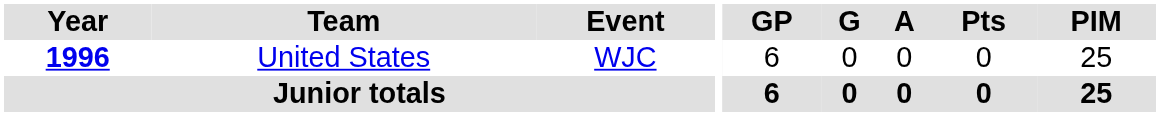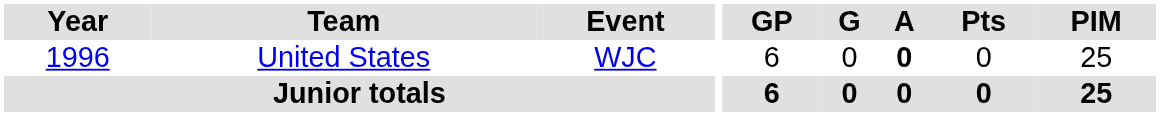(78, 57) bold -> (78, 57) normal
(904, 57) normal -> (904, 57) bold
